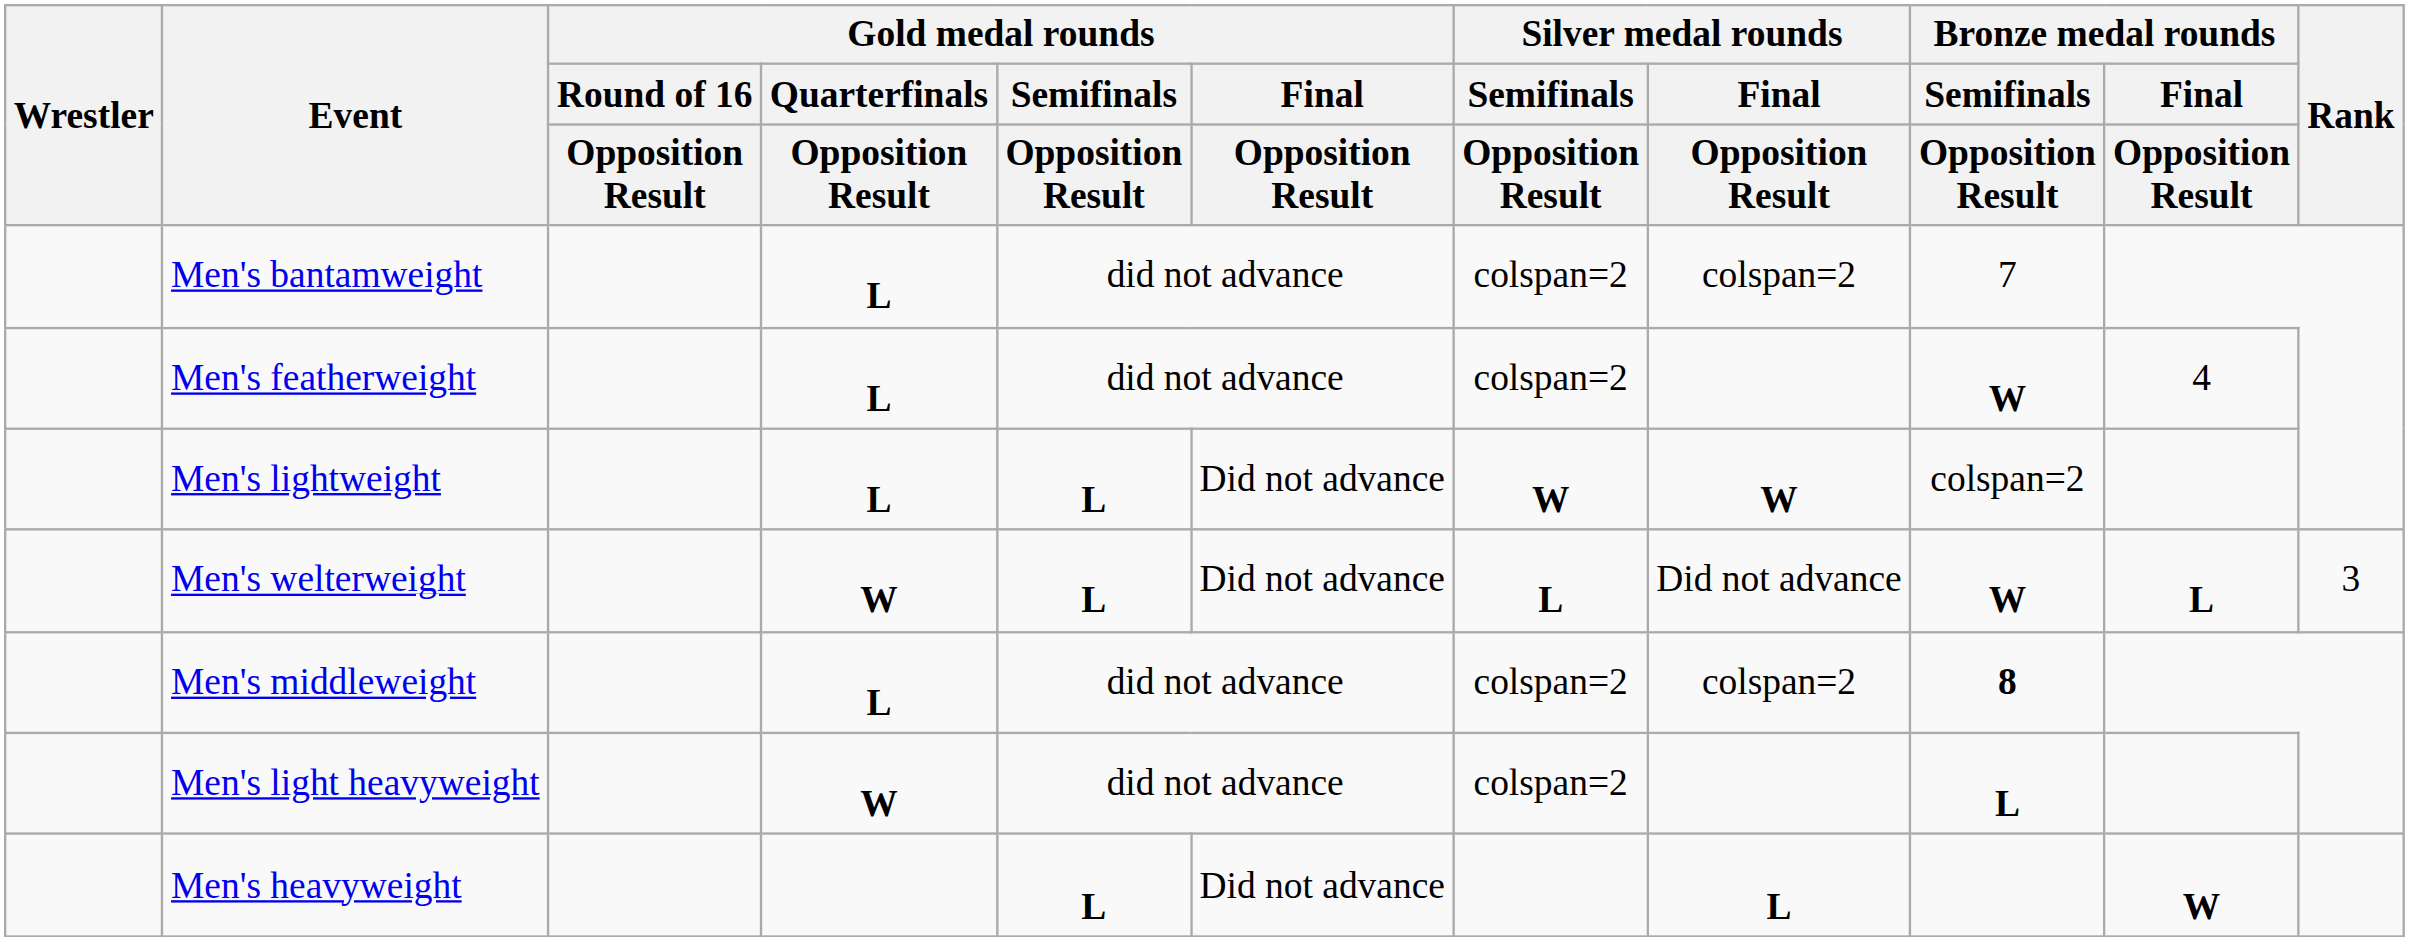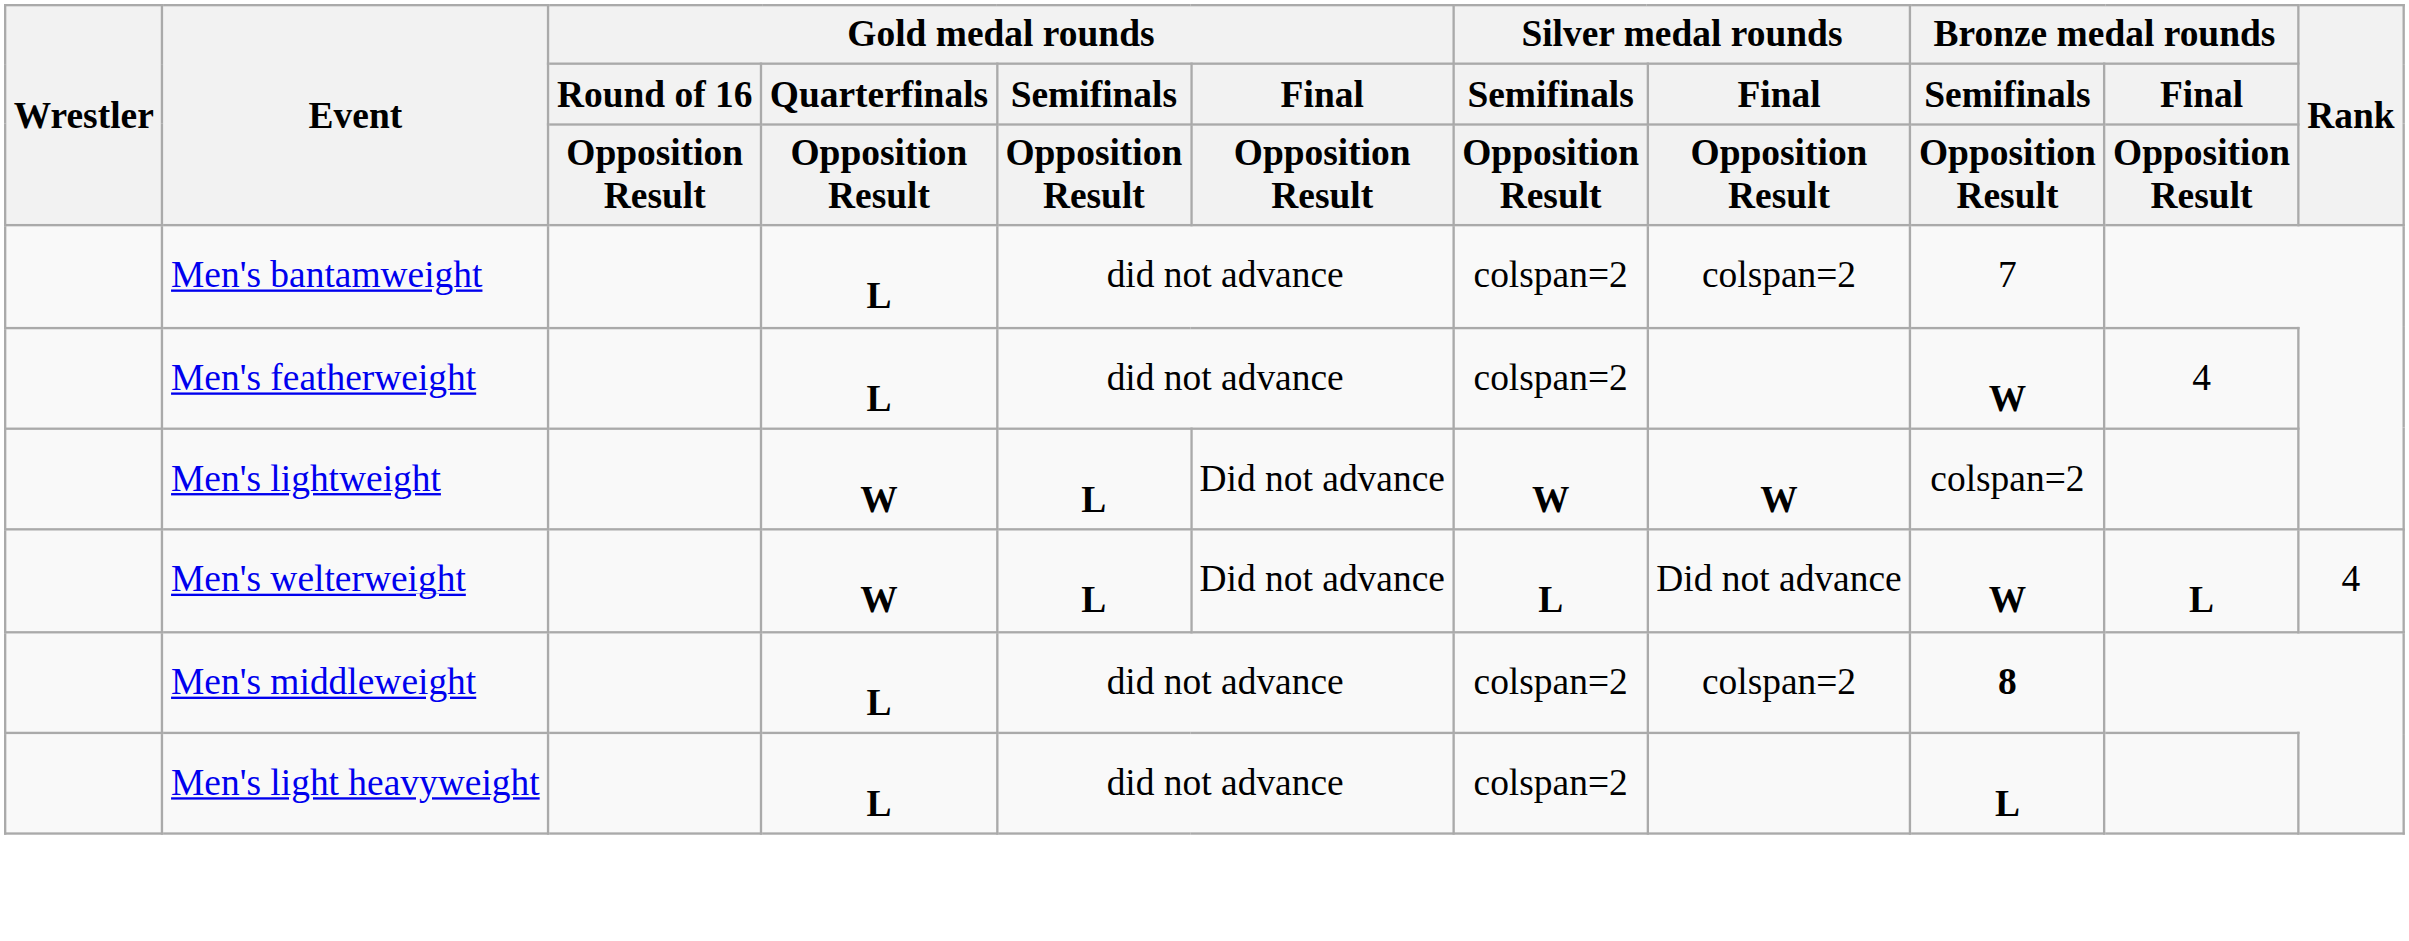(879, 499) L -> (879, 499) W
(2351, 579) 3 -> (2351, 579) 4
(879, 804) W -> (879, 804) L
- row: (316, 884)
